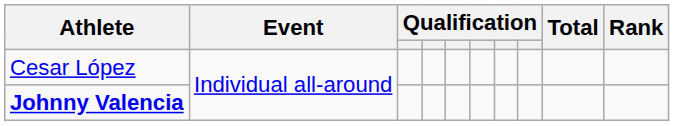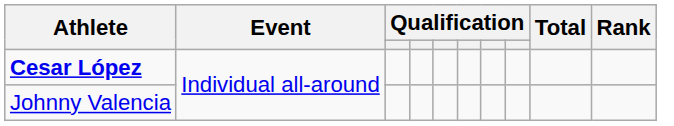(73, 68) normal -> (76, 68) bold
(97, 103) bold -> (90, 103) normal
